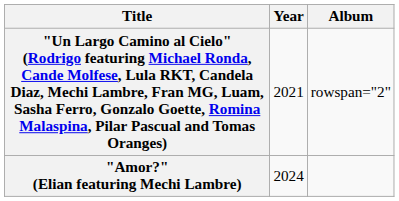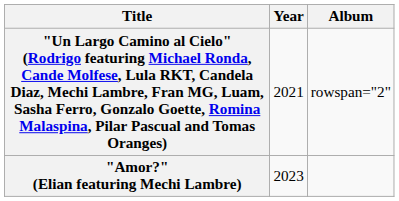(289, 175) 2024 -> (289, 175) 2023
